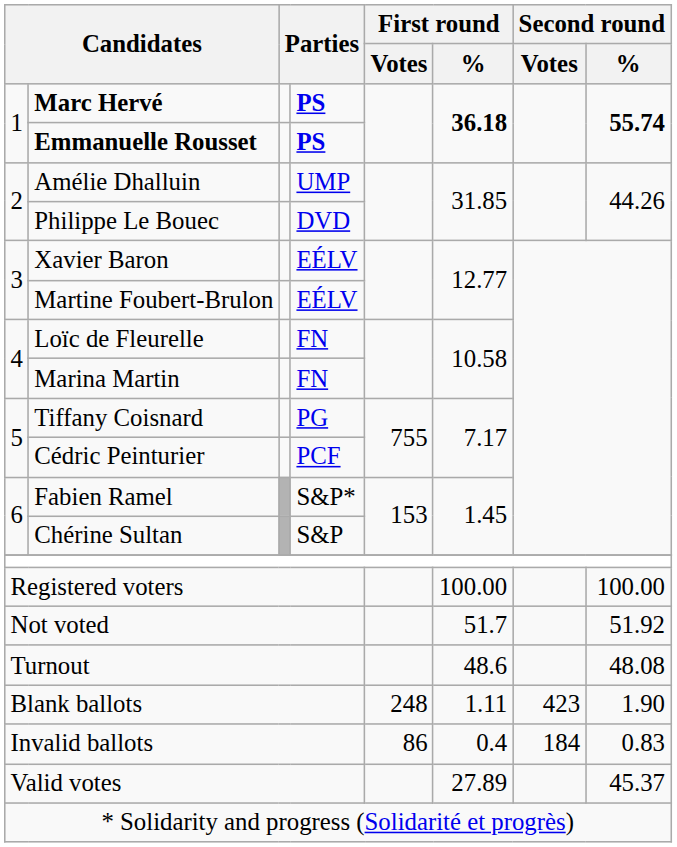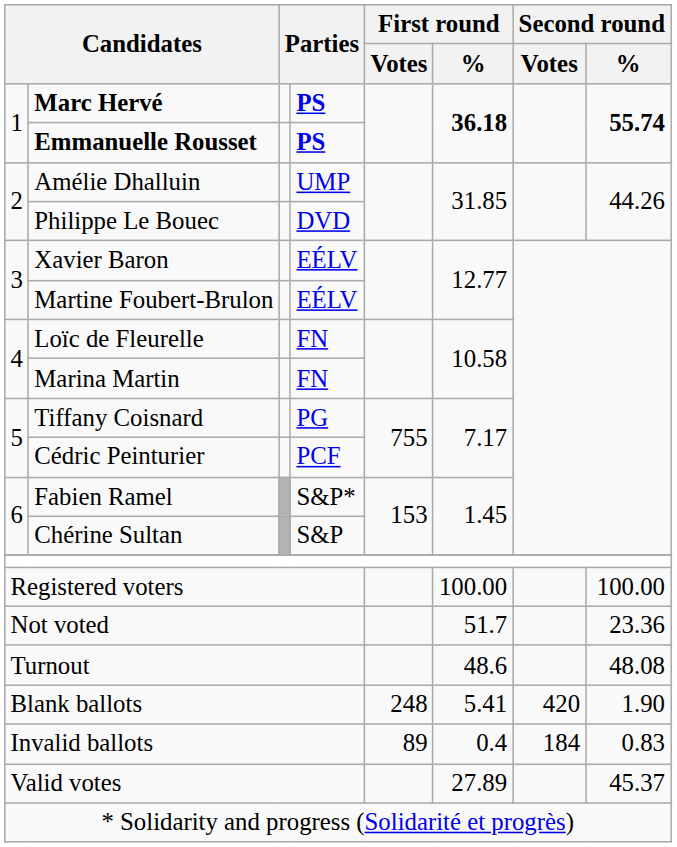(637, 625) 51.92 -> (637, 625) 23.36
(486, 704) 1.11 -> (485, 704) 5.41
(561, 704) 423 -> (561, 704) 420
(415, 743) 86 -> (415, 743) 89
